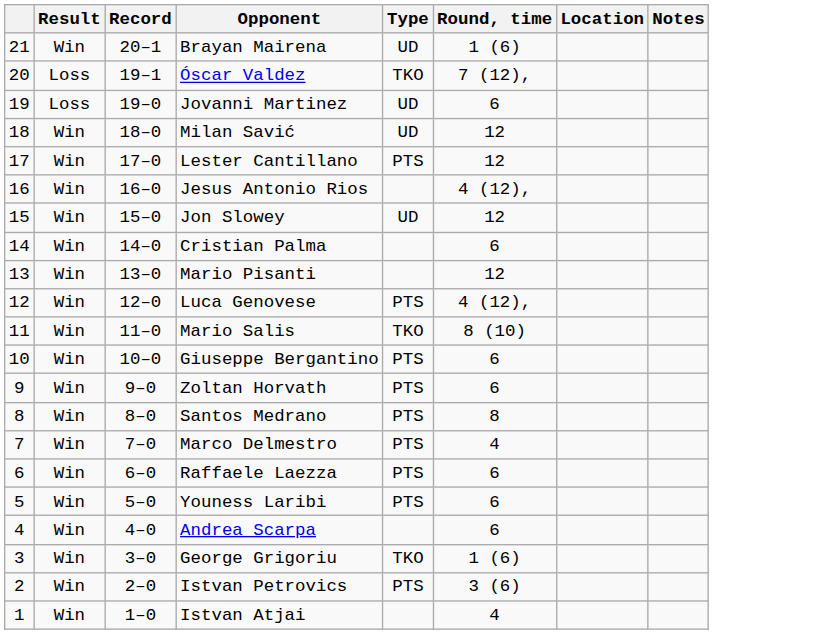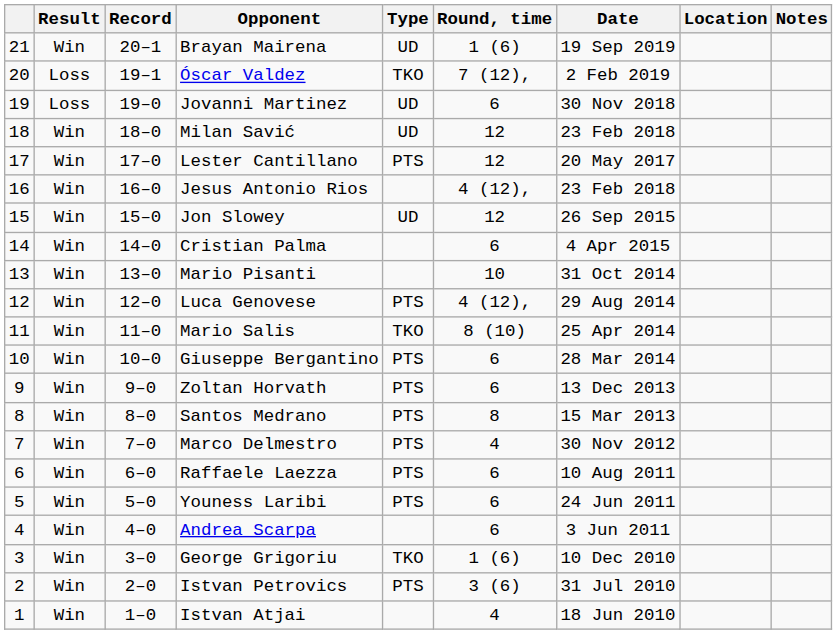+ column: (618, 19)
(495, 274) 12 -> (495, 274) 10
